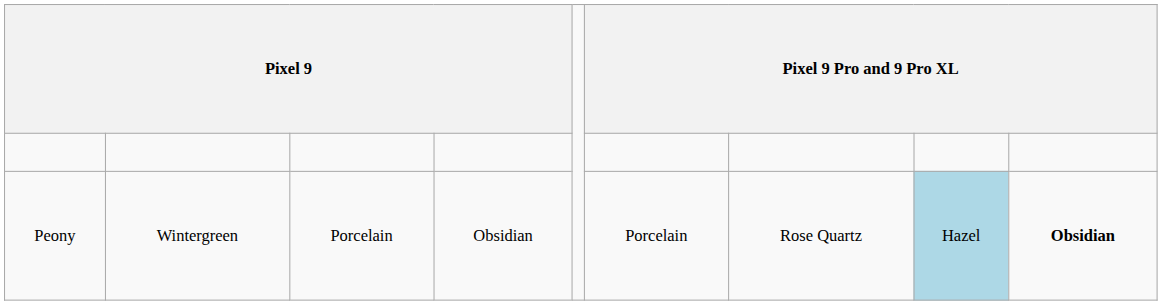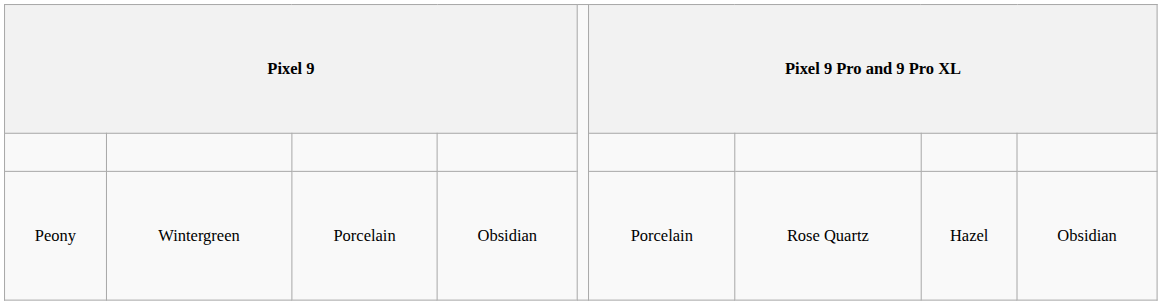(961, 235) lightblue background -> (969, 235) no background
(1083, 235) bold -> (1087, 235) normal
